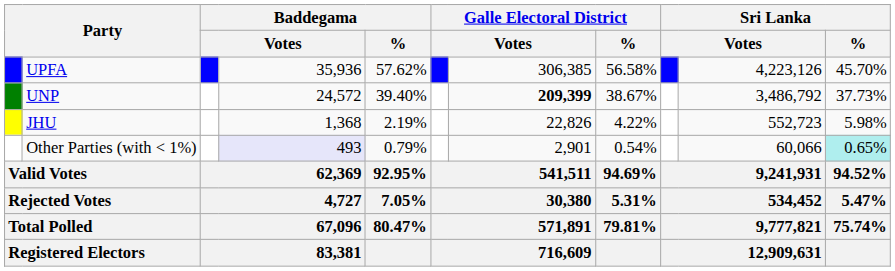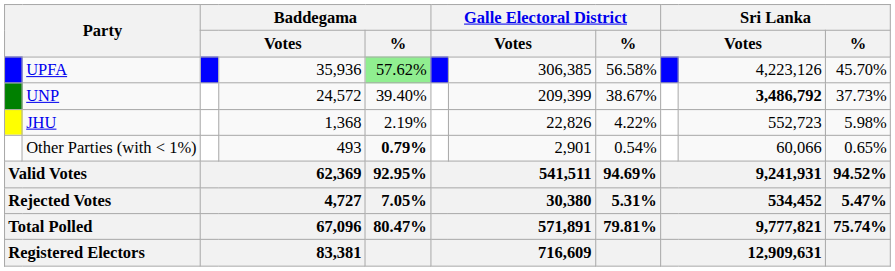(401, 69) no background -> (401, 69) lightgreen background
(565, 95) bold -> (565, 95) normal
(789, 95) normal -> (789, 95) bold
(349, 148) lavender background -> (349, 148) no background
(405, 148) normal -> (404, 148) bold
(866, 148) paleturquoise background -> (866, 148) no background
